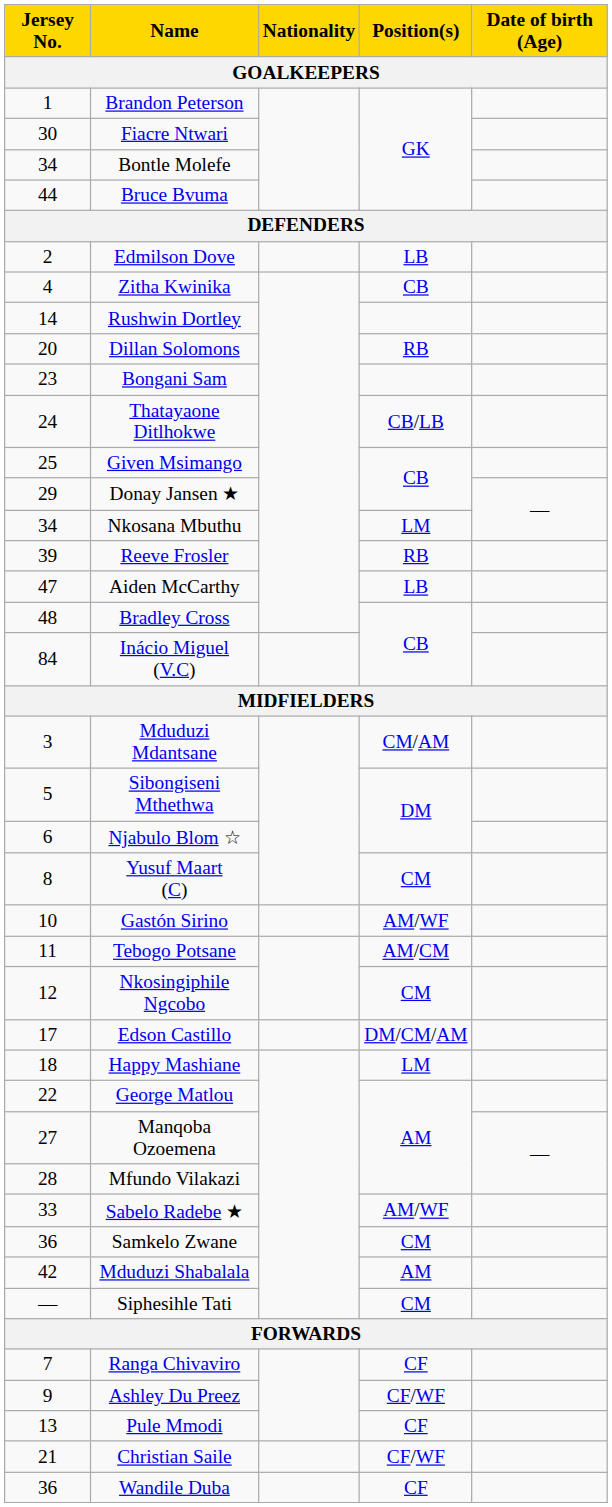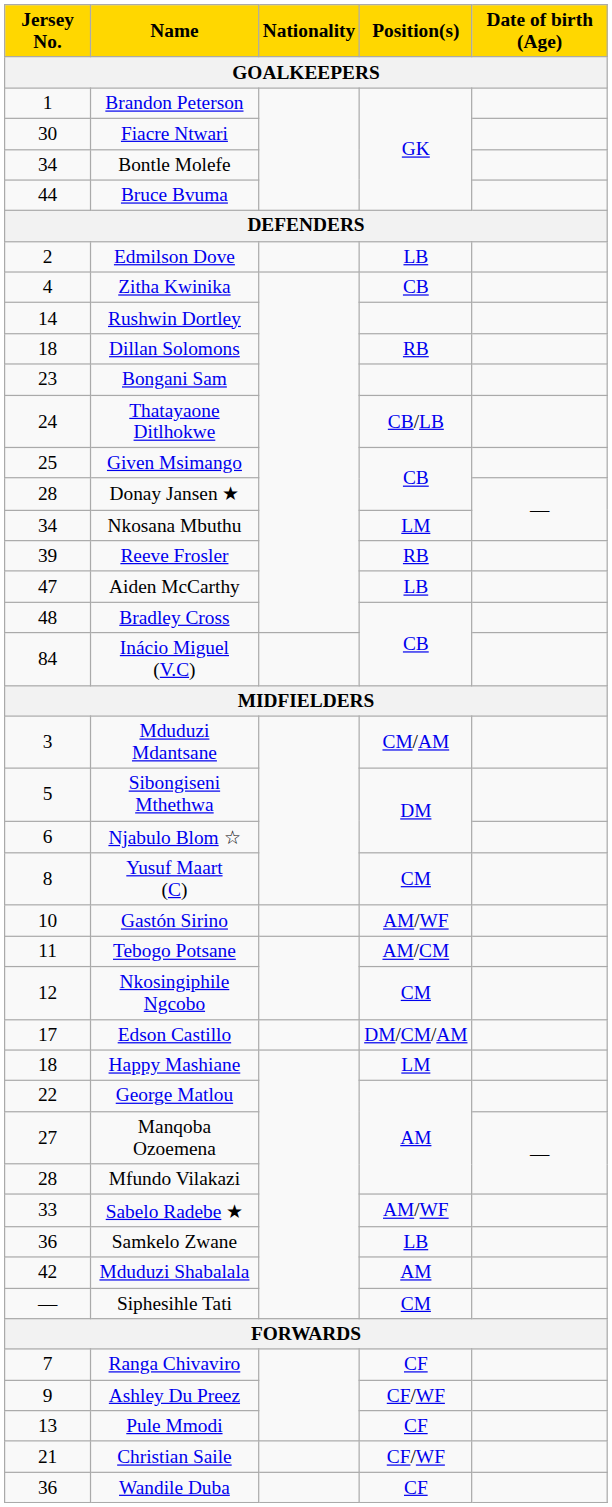(48, 348) 20 -> (48, 348) 18
(48, 493) 29 -> (48, 493) 28
(416, 1241) CM -> (416, 1241) LB
